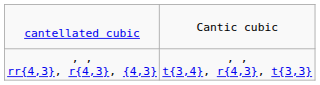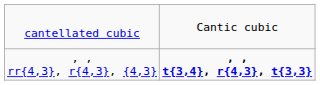(237, 65) normal -> (237, 65) bold
